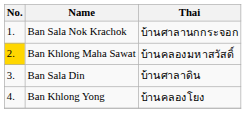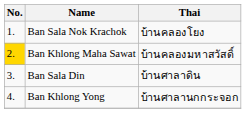(189, 32) บ้านศาลานกกระจอก -> (172, 32) บ้านคลองโยง
(172, 97) บ้านคลองโยง -> (189, 97) บ้านศาลานกกระจอก
